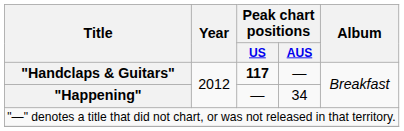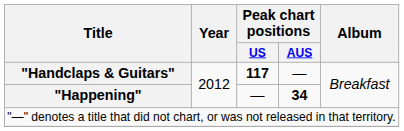(299, 96) normal -> (299, 96) bold
